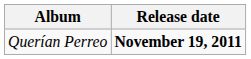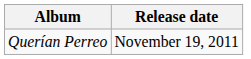(178, 41) bold -> (177, 41) normal
